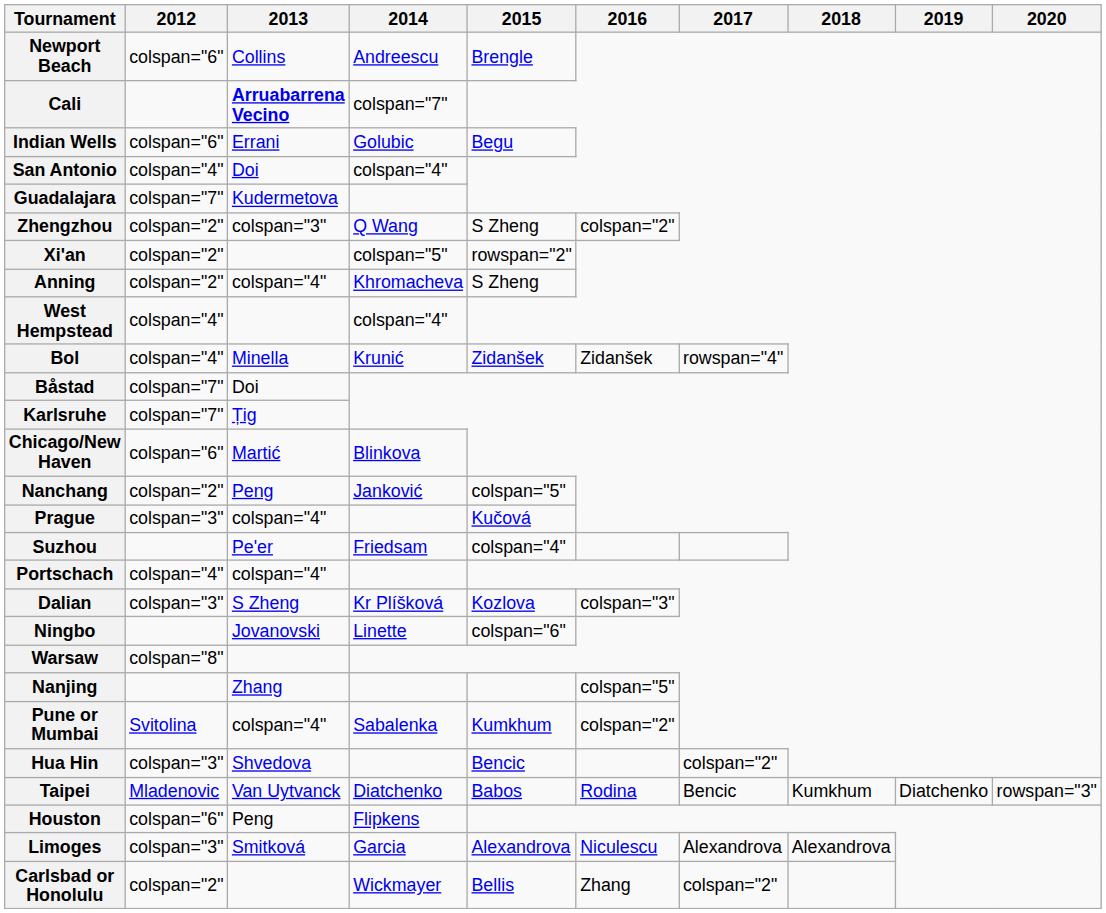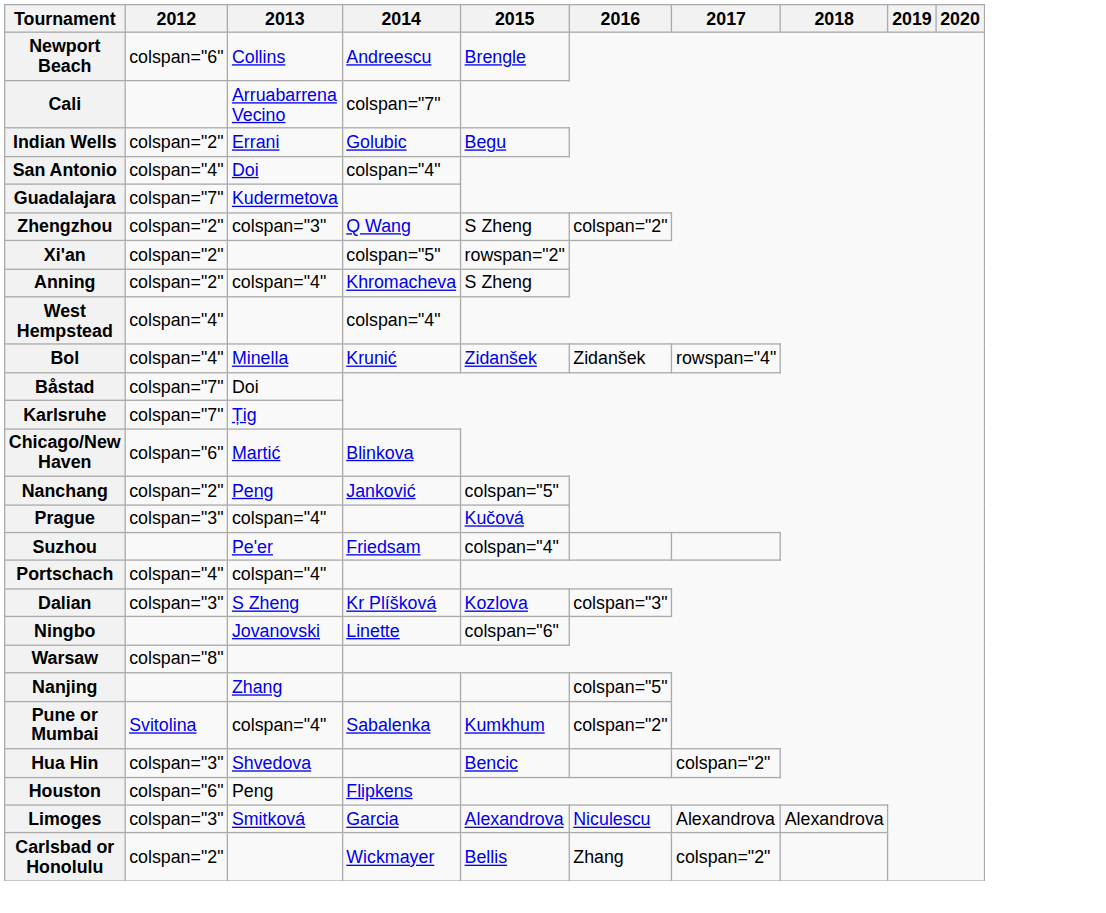(288, 104) bold -> (284, 104) normal
(176, 142) colspan="6" -> (176, 142) colspan="2"
- row: (65, 791)
